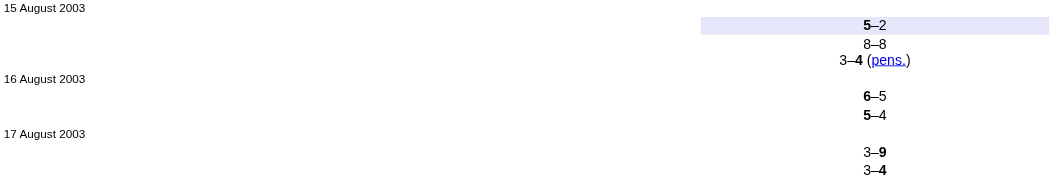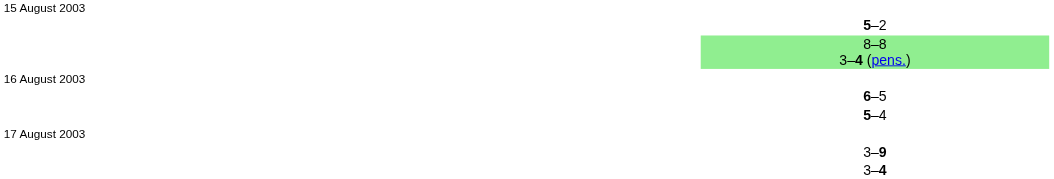(875, 25) lavender background -> (875, 25) no background
(875, 52) no background -> (875, 52) lightgreen background
